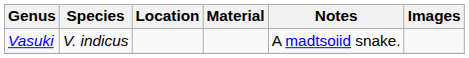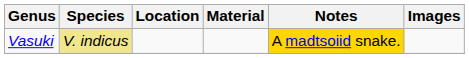(96, 41) no background -> (96, 41) khaki background
(336, 41) no background -> (336, 41) gold background
